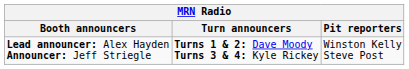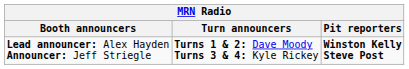(363, 51) normal -> (363, 51) bold
